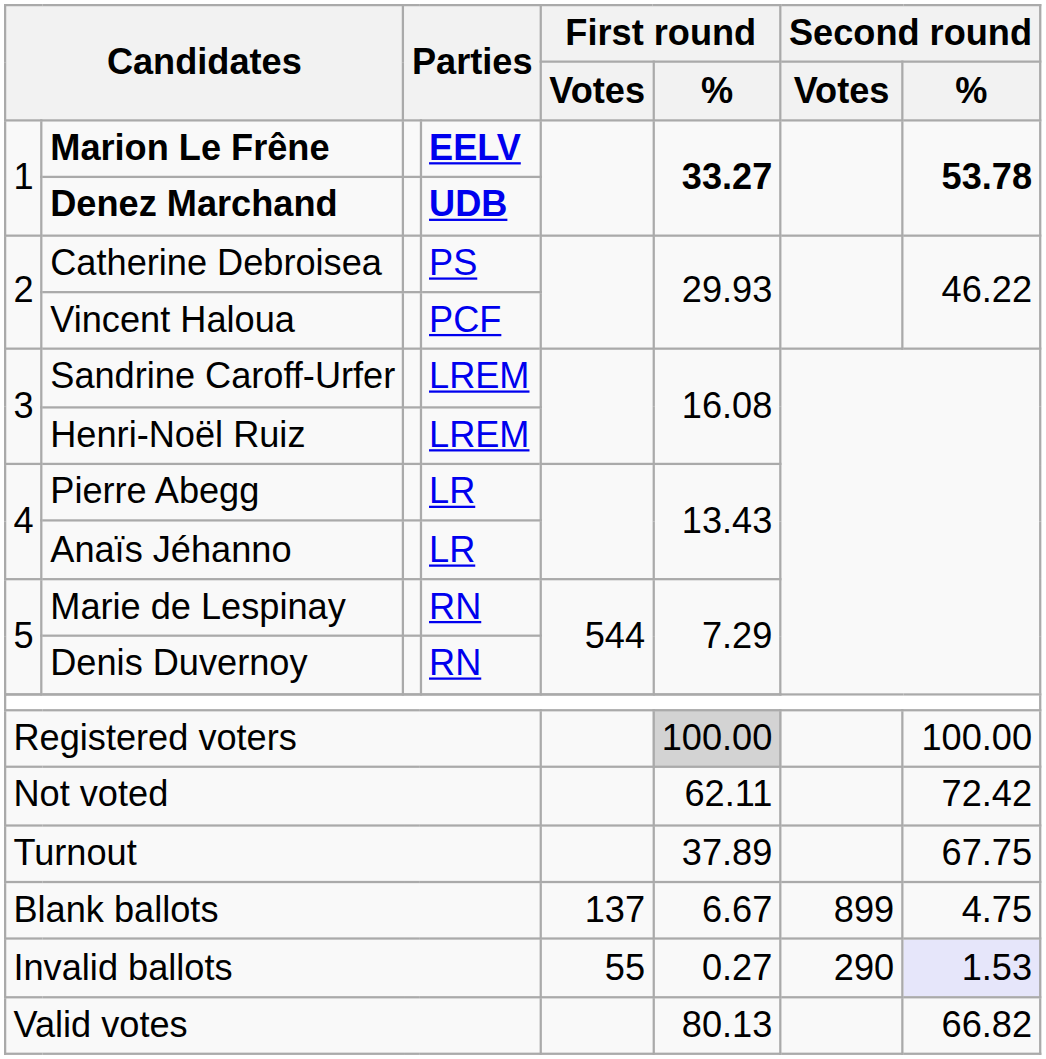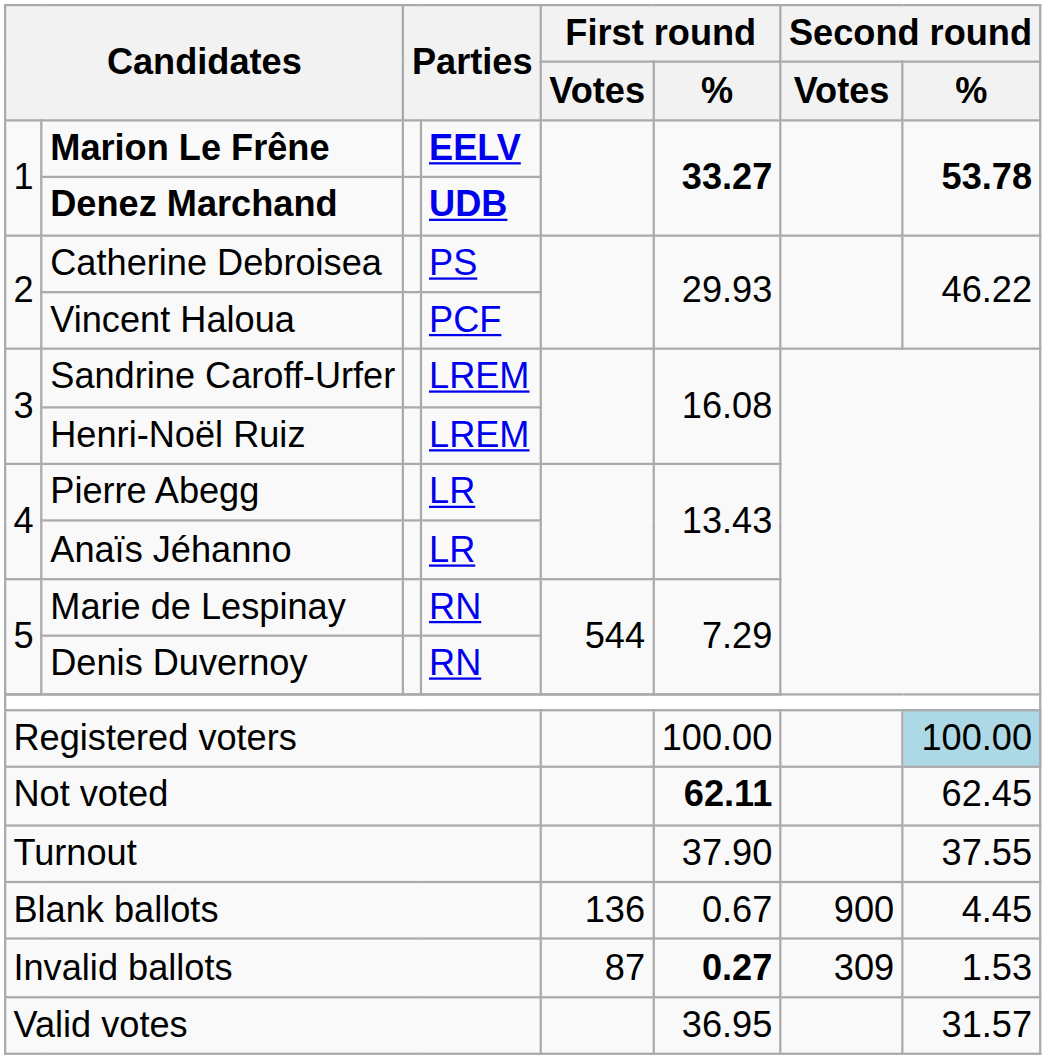(717, 738) lightgrey background -> (717, 738) no background
(977, 738) no background -> (977, 738) lightblue background
(728, 795) normal -> (728, 795) bold
(987, 795) 72.42 -> (987, 795) 62.45
(727, 852) 37.89 -> (727, 852) 37.90
(987, 852) 67.75 -> (987, 852) 37.55
(615, 910) 137 -> (615, 910) 136
(737, 910) 6.67 -> (737, 910) 0.67
(864, 910) 899 -> (864, 910) 900
(997, 910) 4.75 -> (997, 910) 4.45
(625, 967) 55 -> (625, 967) 87
(737, 967) normal -> (737, 967) bold
(864, 967) 290 -> (864, 967) 309
(997, 967) lavender background -> (997, 967) no background
(727, 1024) 80.13 -> (727, 1024) 36.95
(987, 1024) 66.82 -> (987, 1024) 31.57
